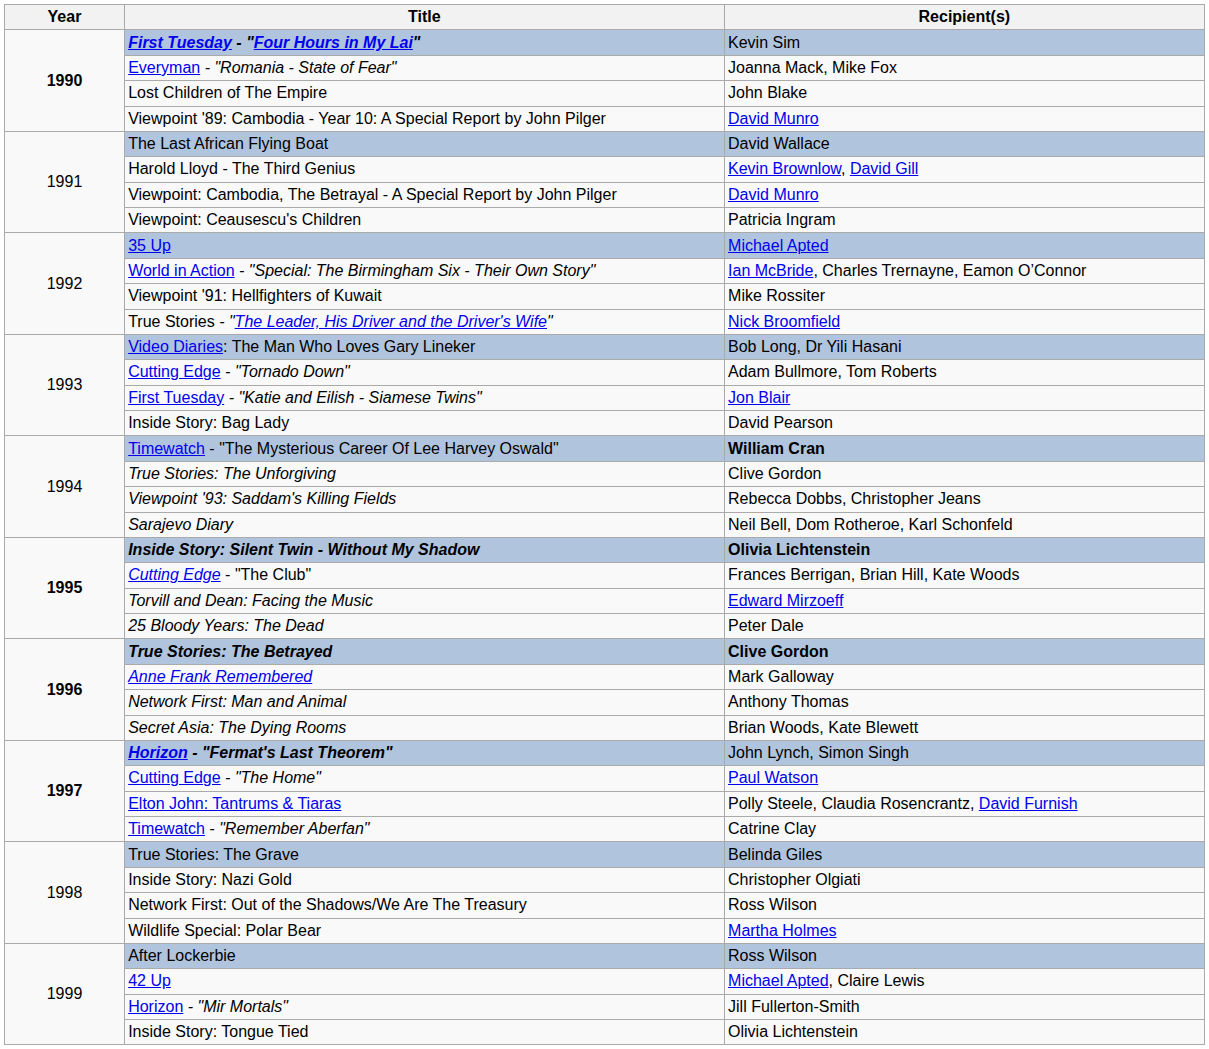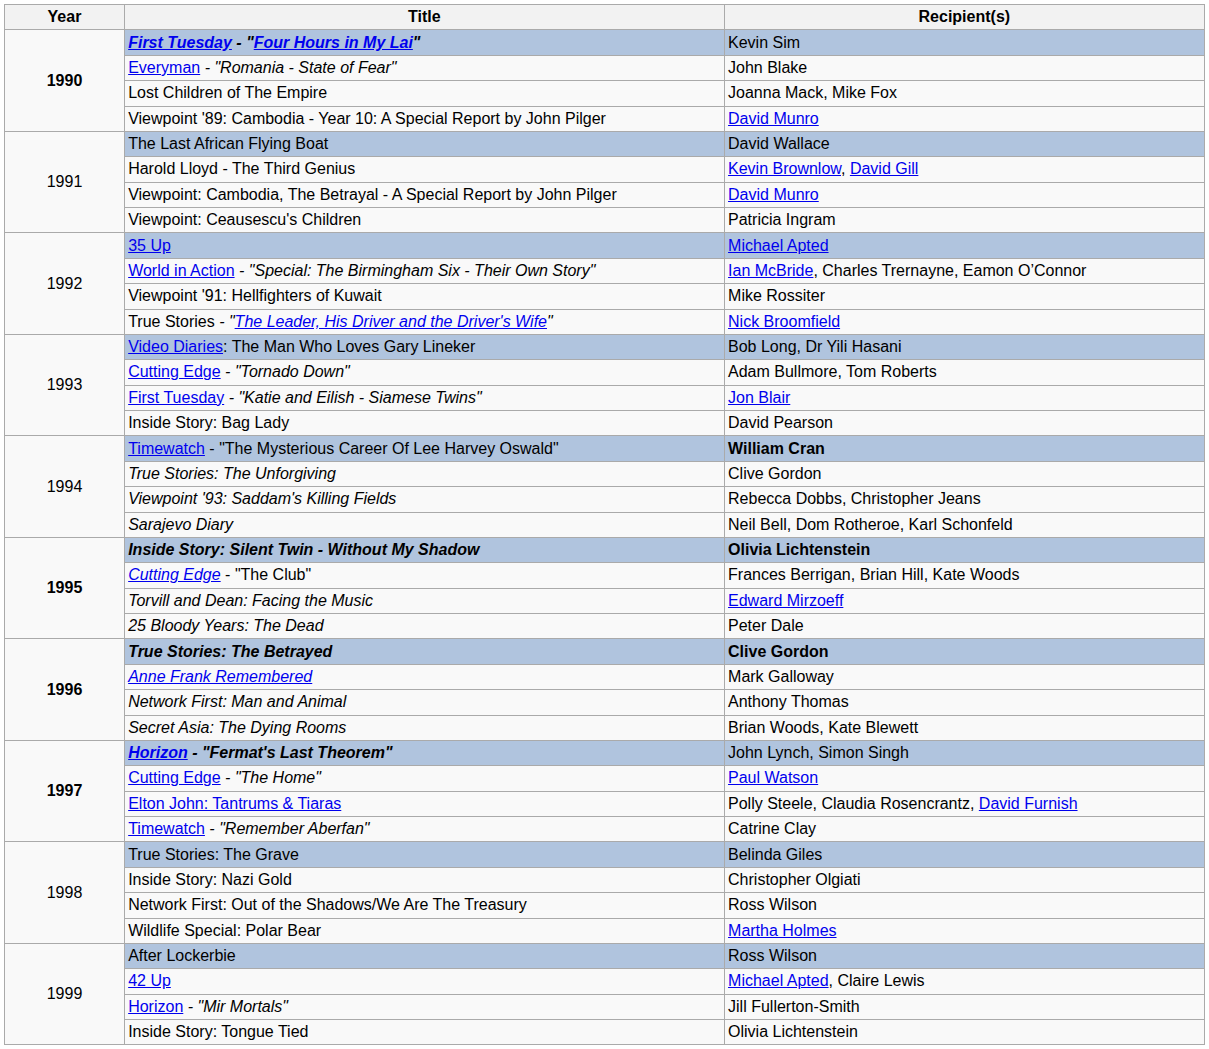(813, 67) Joanna Mack, Mike Fox -> (768, 67) John Blake
(768, 93) John Blake -> (813, 93) Joanna Mack, Mike Fox
